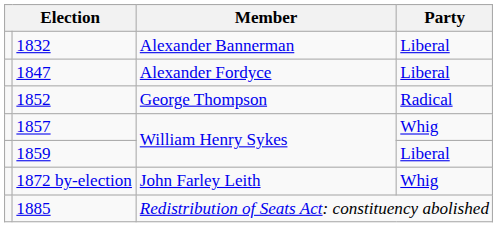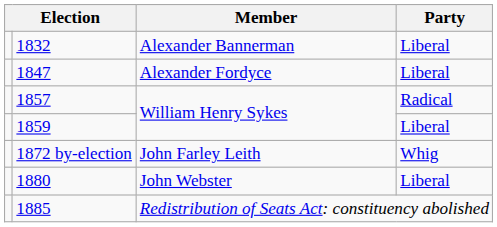- row: (33, 99)
(419, 126) Whig -> (426, 99) Radical
+ row: (33, 180)
